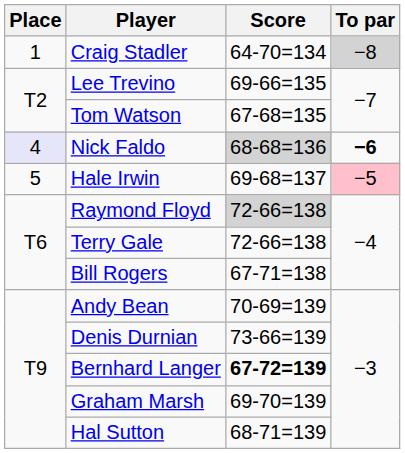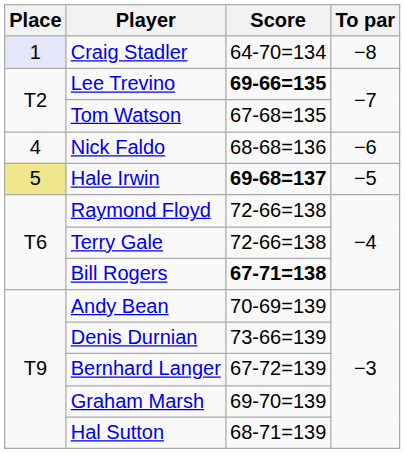(35, 52) no background -> (35, 52) lavender background
(365, 52) lightgrey background -> (365, 52) no background
(278, 83) normal -> (278, 83) bold
(35, 147) lavender background -> (35, 147) no background
(278, 147) lightgrey background -> (278, 147) no background
(365, 147) bold -> (365, 147) normal
(35, 178) no background -> (35, 178) khaki background
(278, 178) normal -> (278, 178) bold
(365, 178) pink background -> (365, 178) no background
(278, 210) lightgrey background -> (278, 210) no background
(278, 274) normal -> (278, 274) bold
(278, 369) bold -> (278, 369) normal
